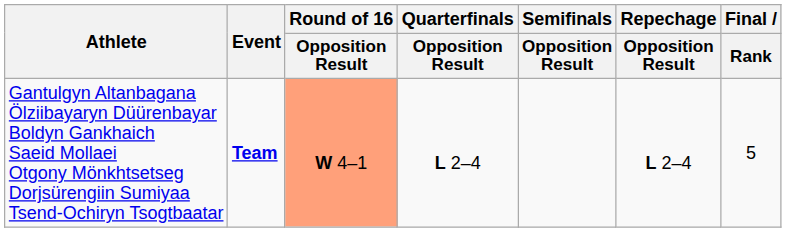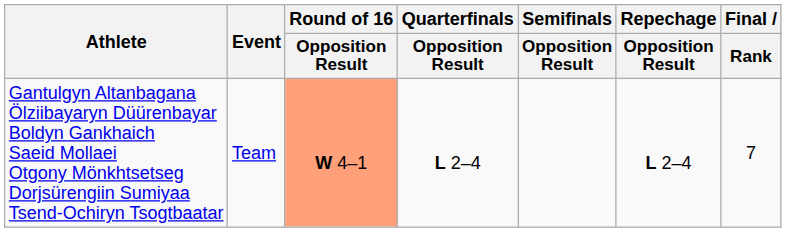(255, 153) bold -> (254, 153) normal
(751, 153) 5 -> (751, 153) 7
